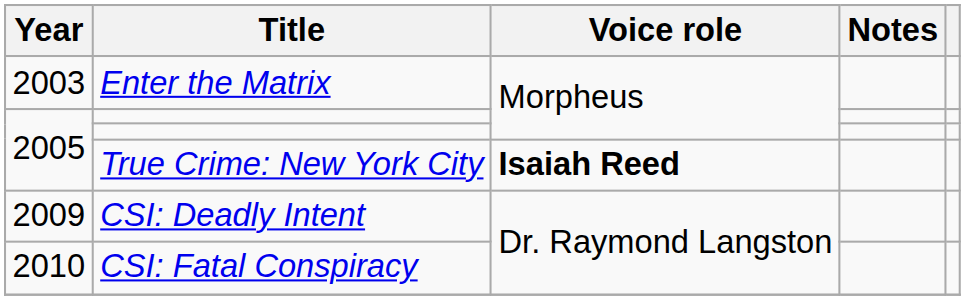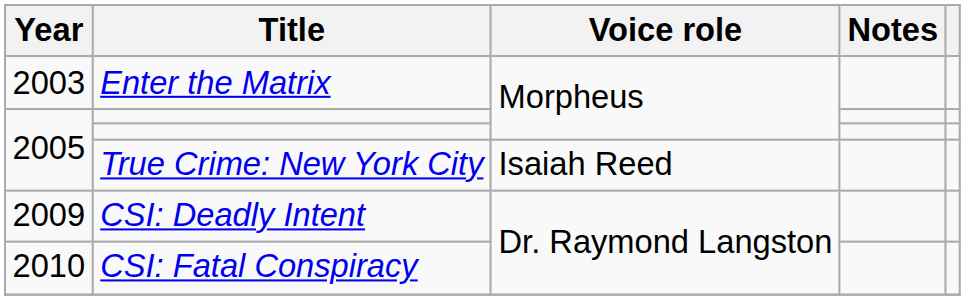(589, 164) bold -> (586, 164) normal
